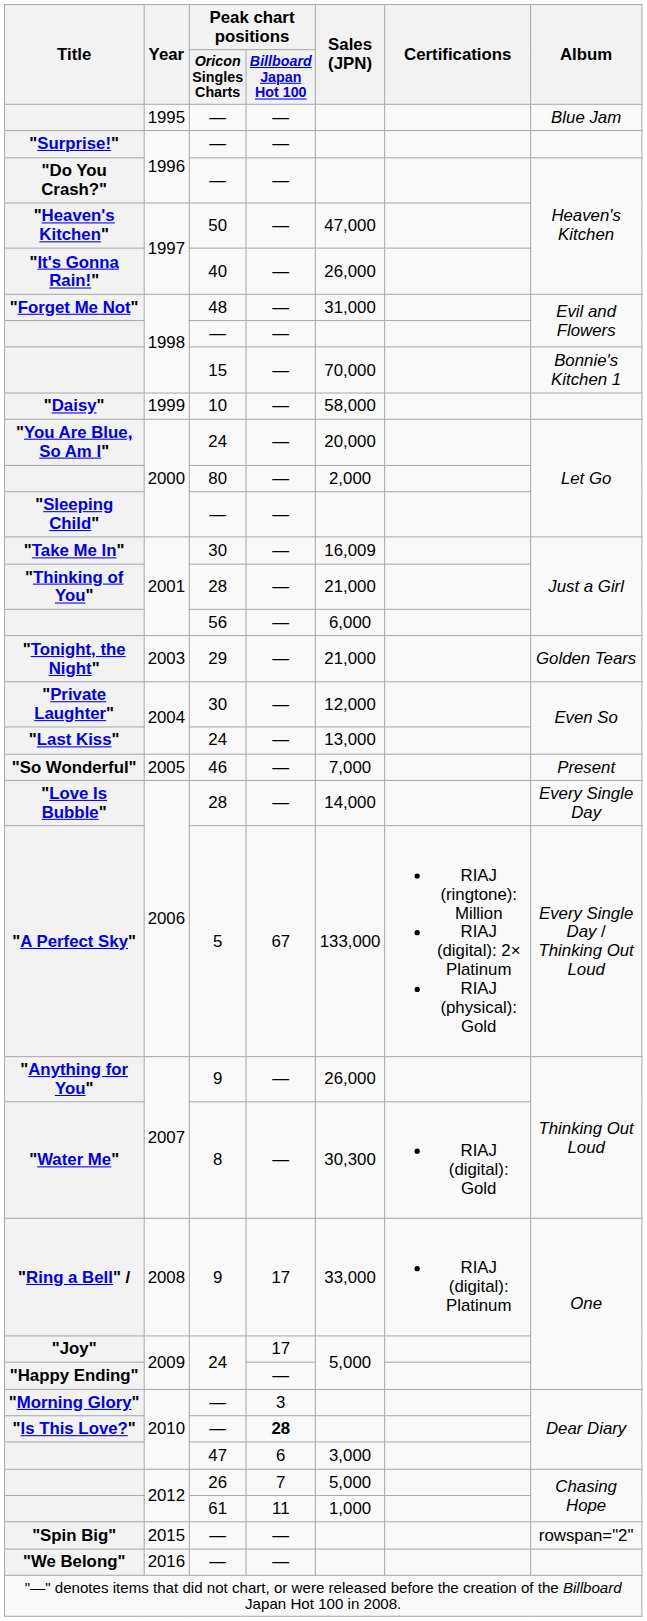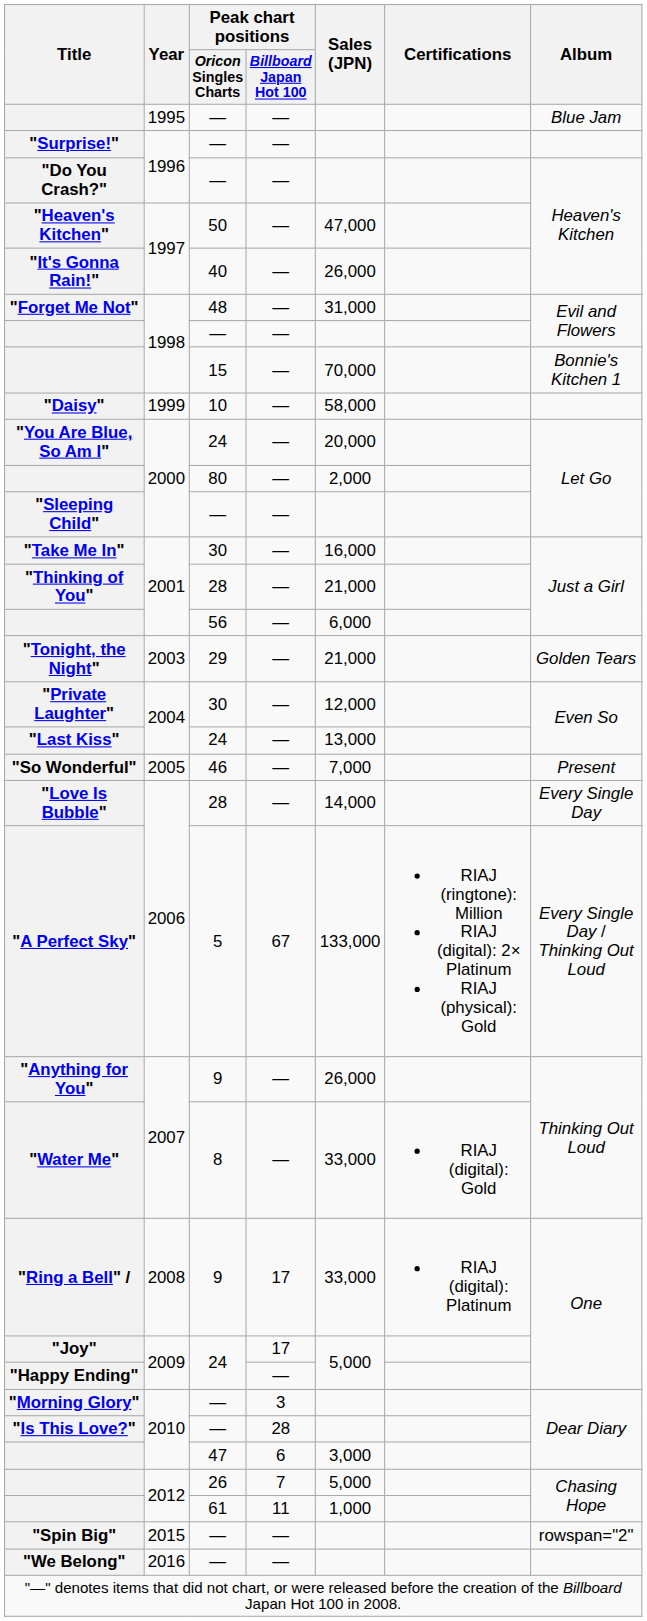(350, 550) 16,009 -> (350, 550) 16,000
(350, 1160) 30,300 -> (350, 1160) 33,000
(281, 1428) bold -> (281, 1428) normal
